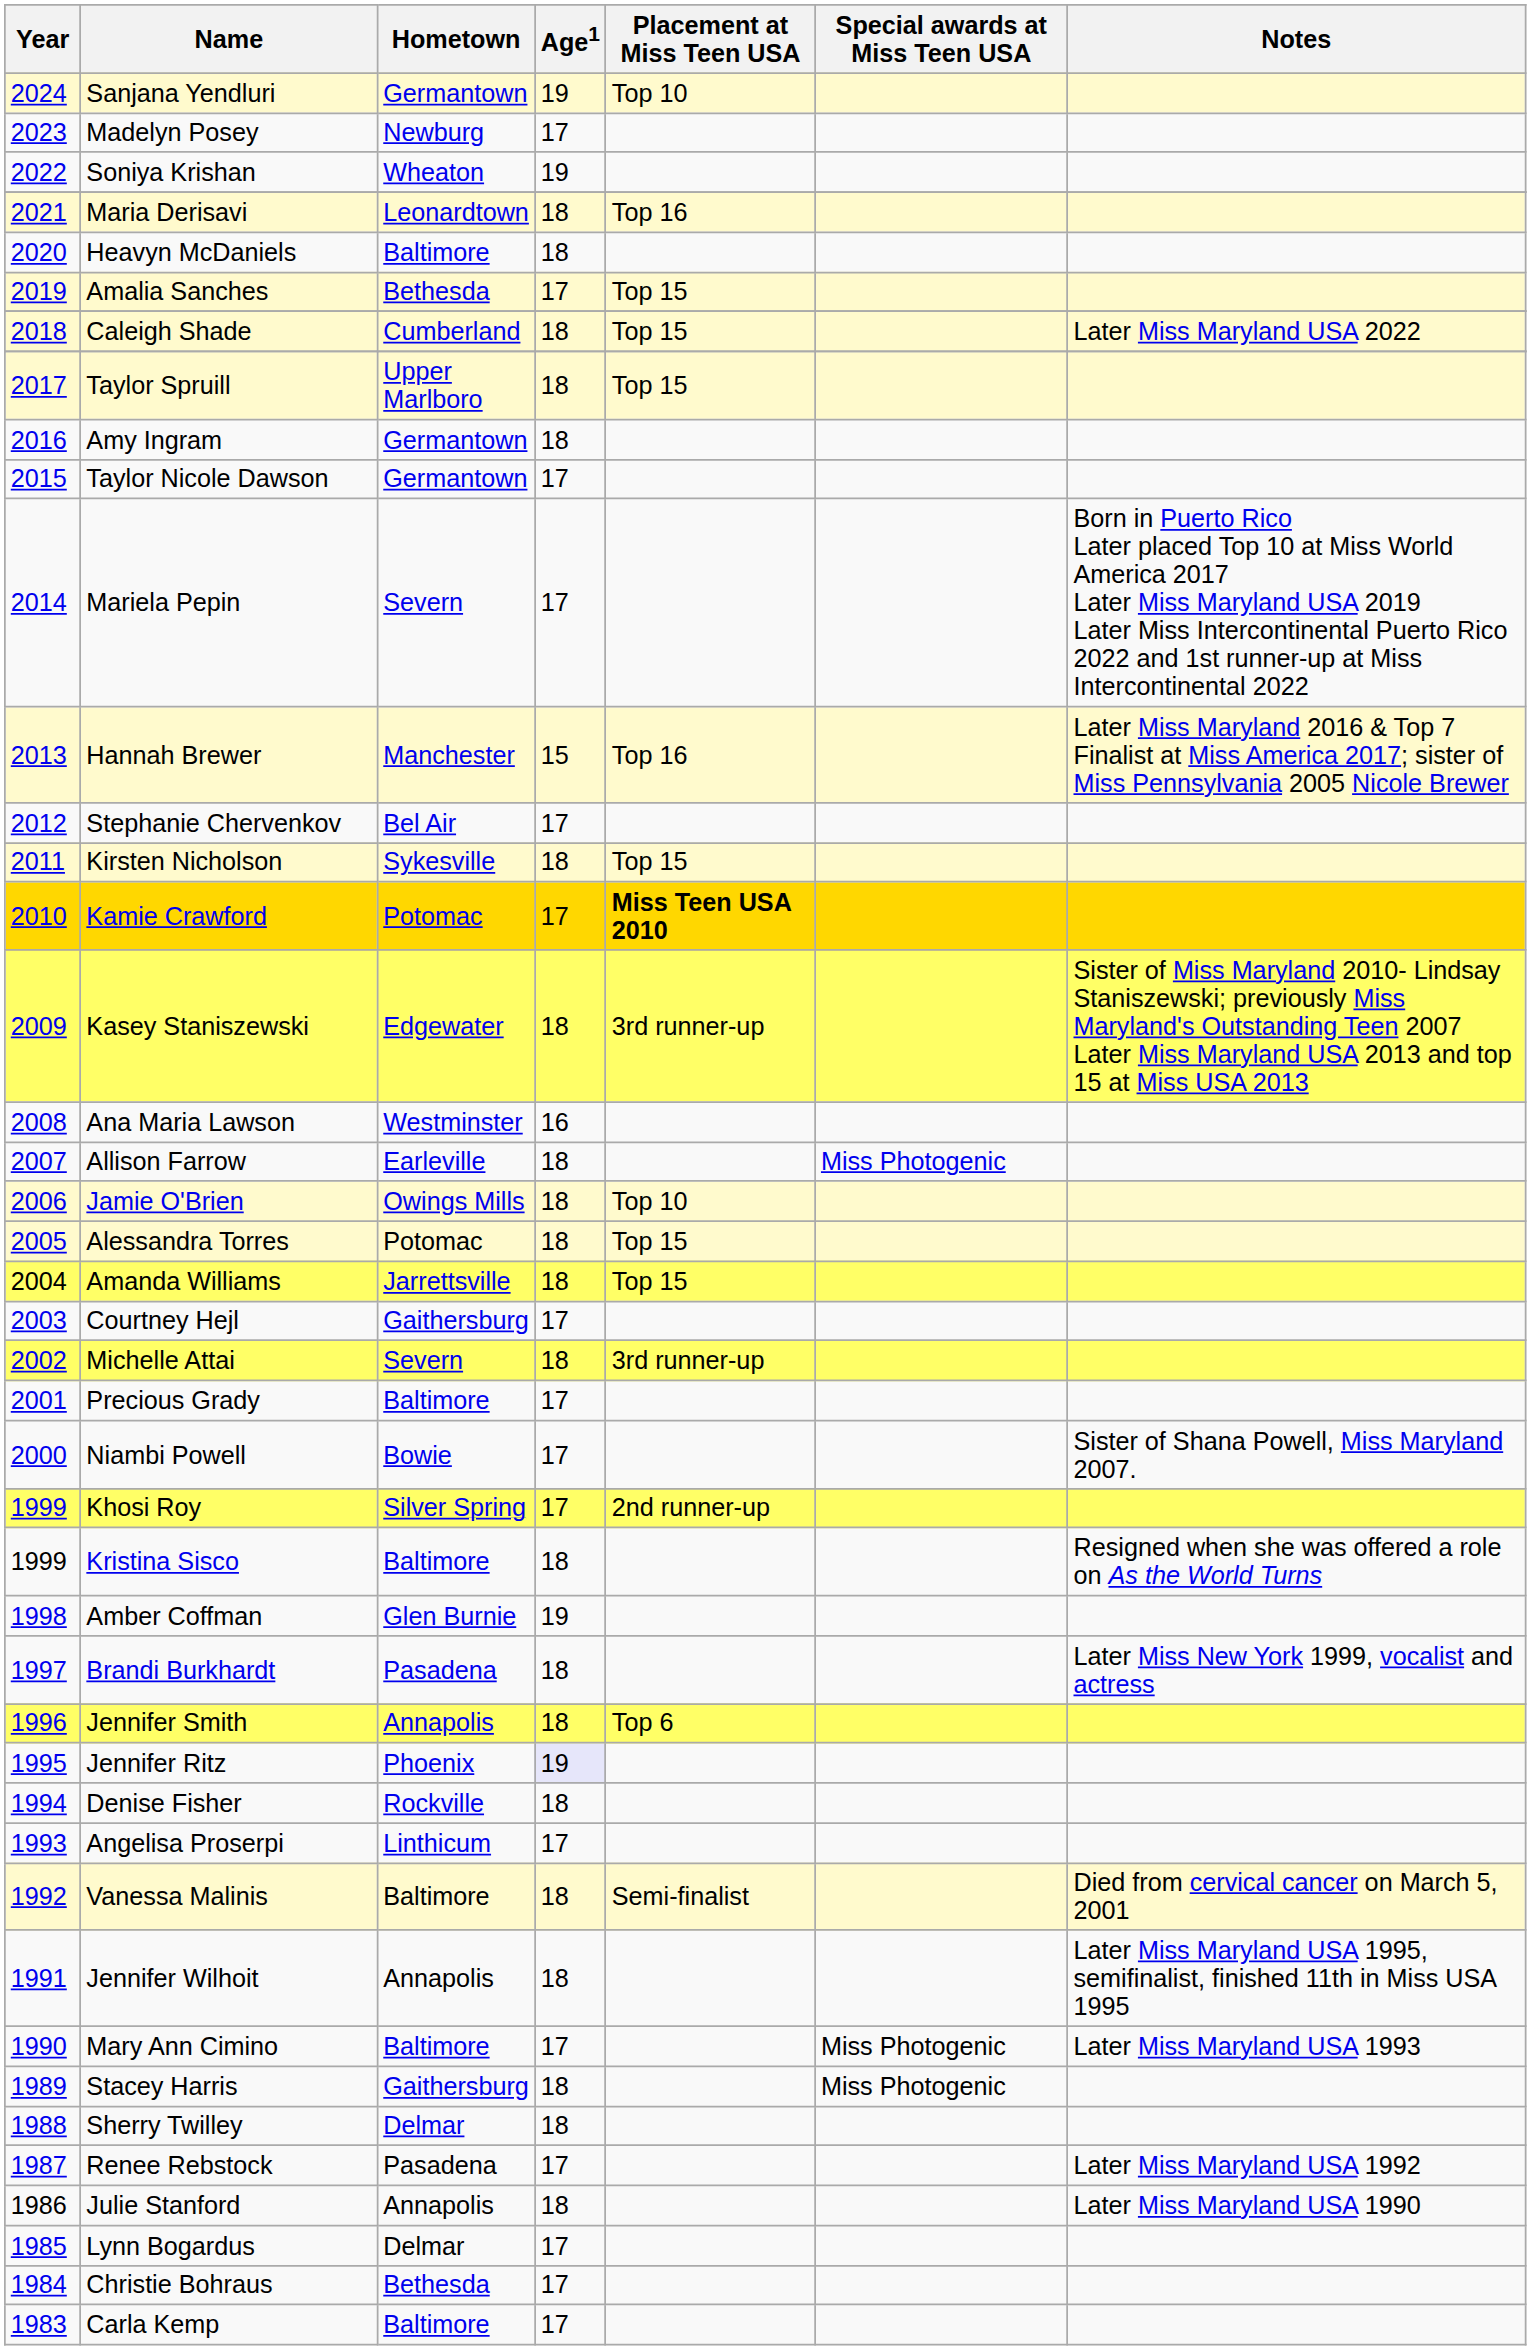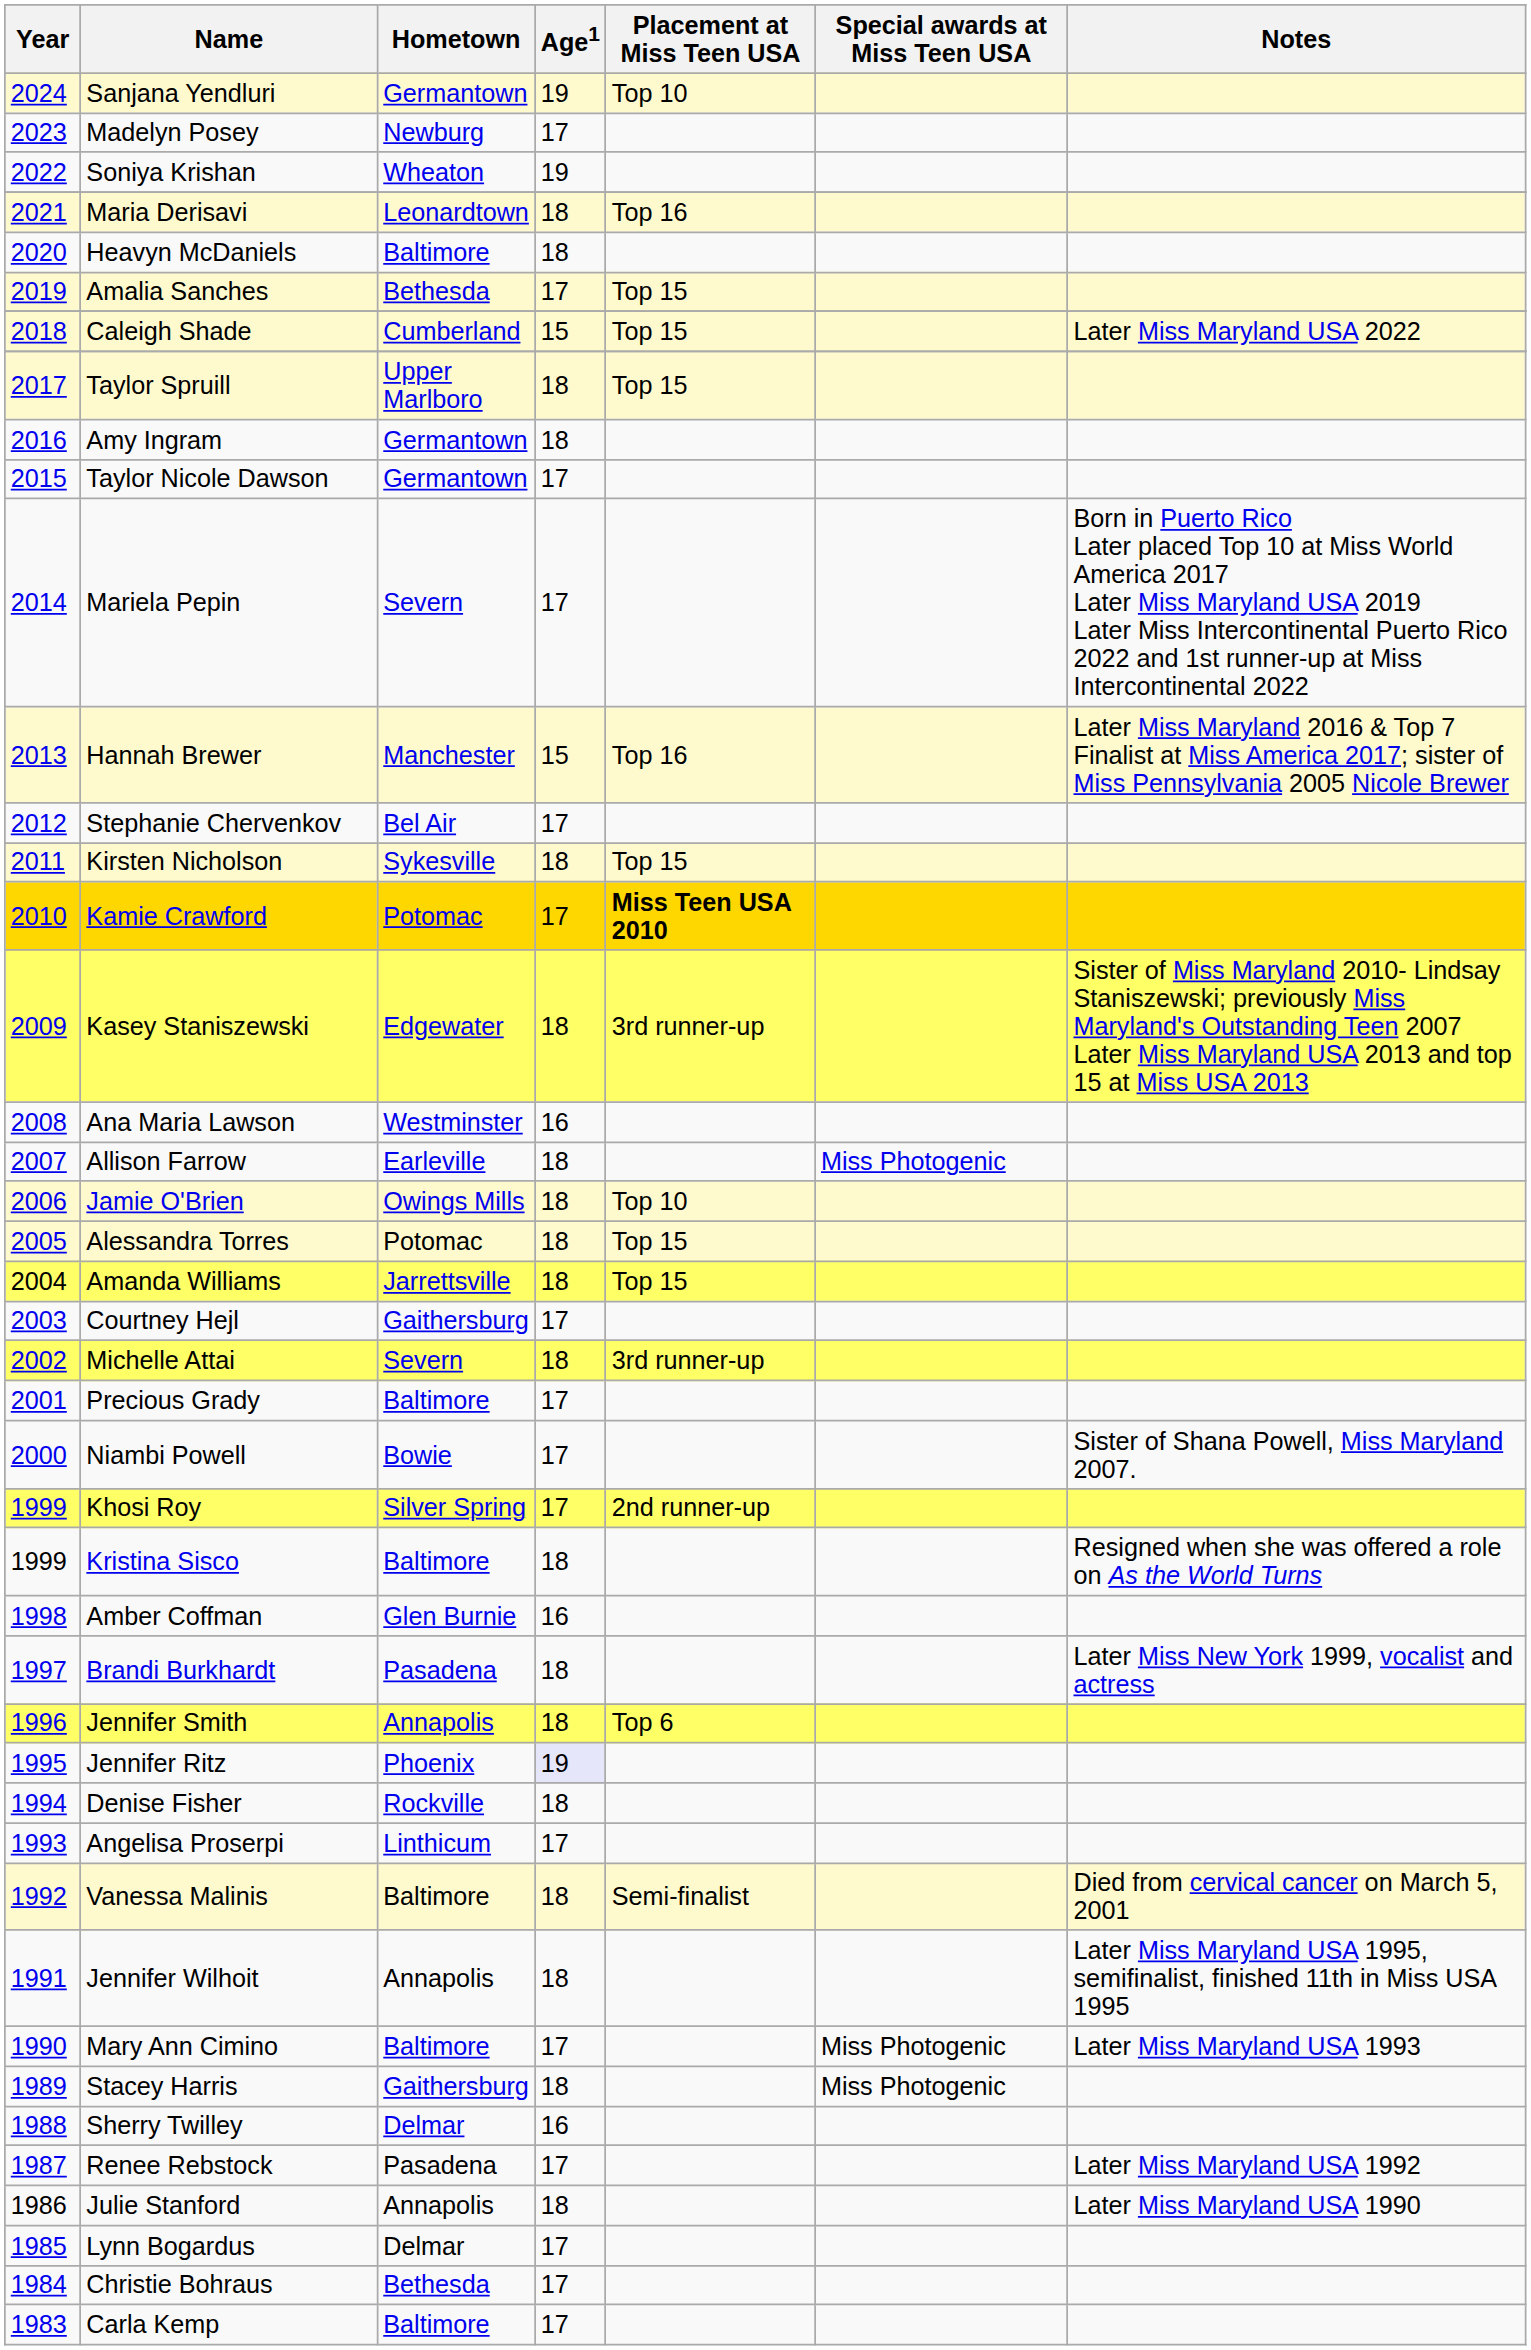(555, 332) 18 -> (555, 332) 15
(555, 1616) 19 -> (555, 1616) 16
(555, 2126) 18 -> (555, 2126) 16
